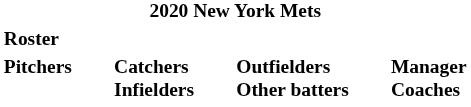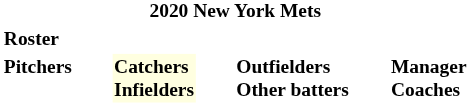(154, 78) no background -> (154, 78) lightyellow background
